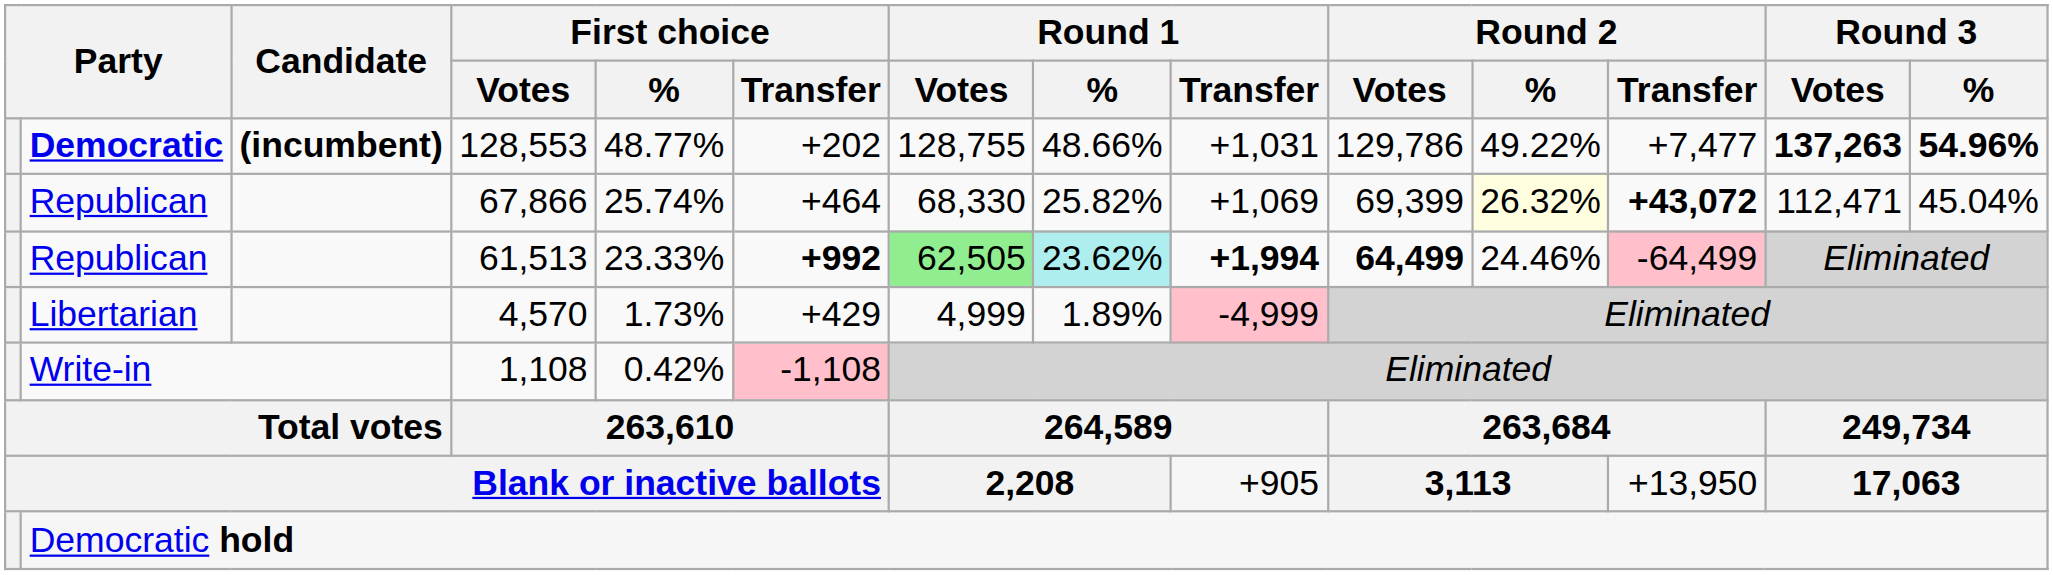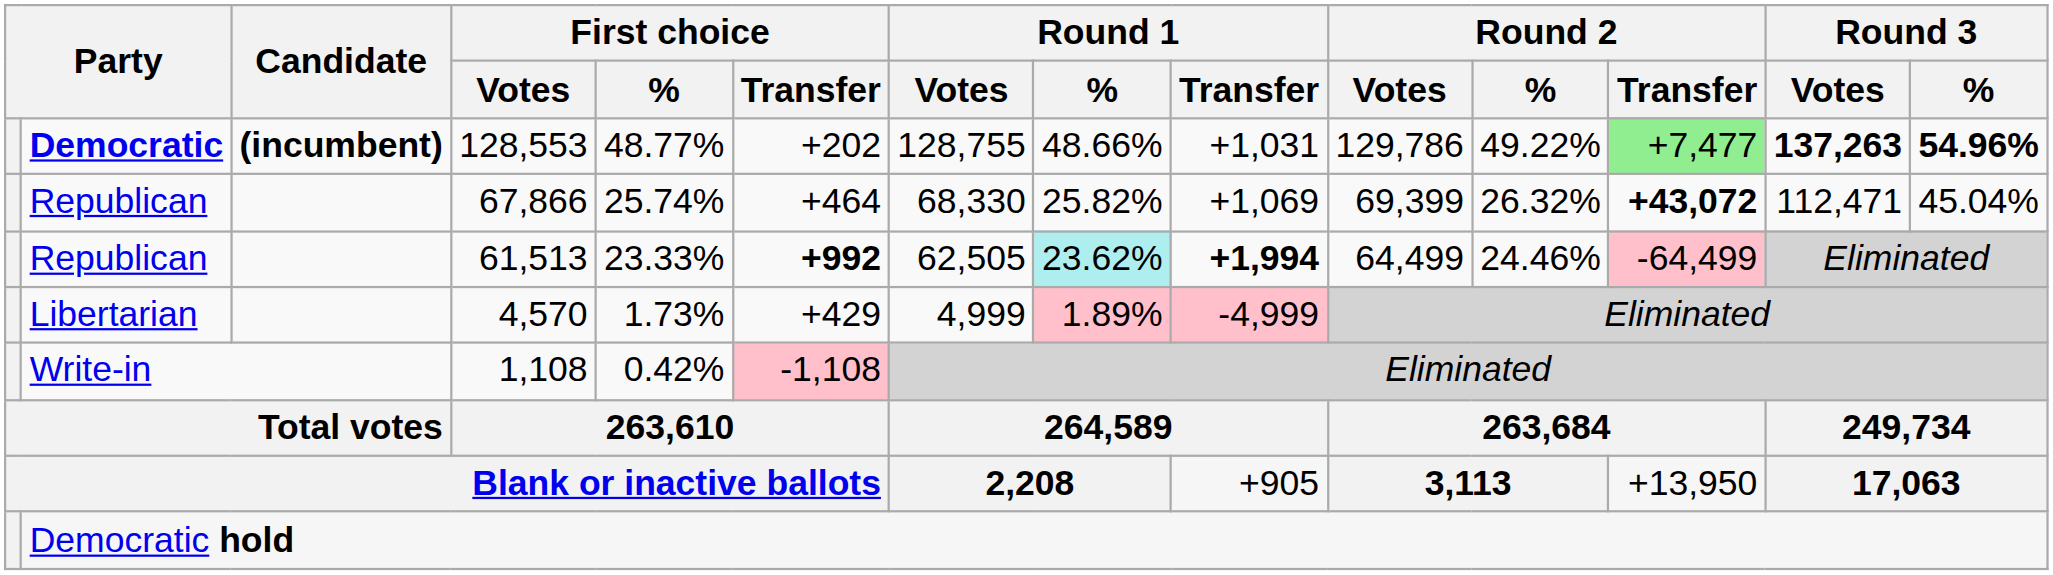(1702, 145) no background -> (1702, 145) lightgreen background
(1541, 201) lightyellow background -> (1541, 201) no background
(971, 257) lightgreen background -> (971, 257) no background
(1410, 257) bold -> (1410, 257) normal
(1112, 314) no background -> (1112, 314) pink background
